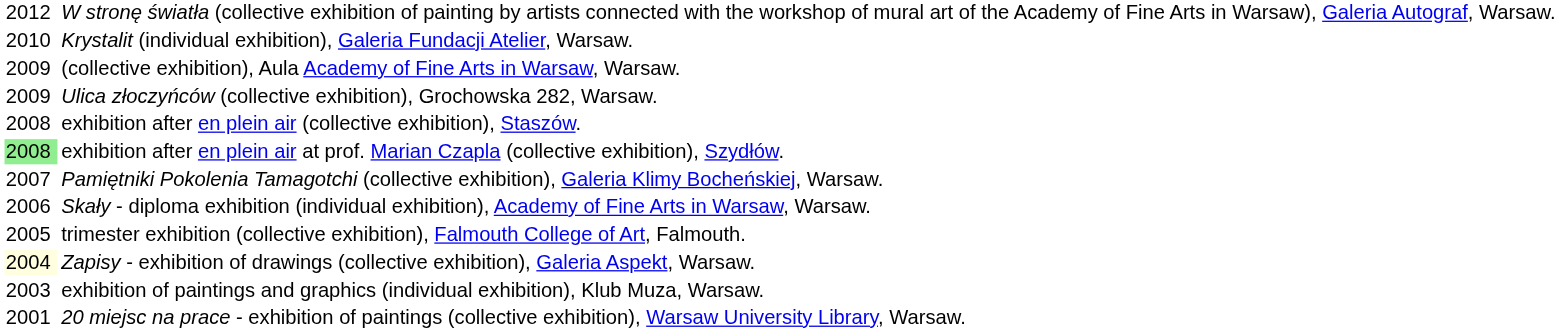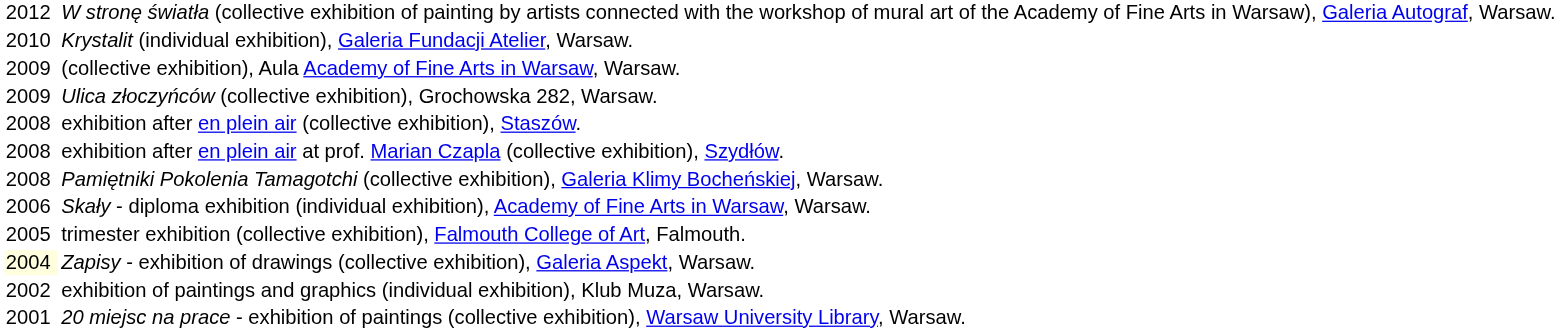(28, 151) lightgreen background -> (28, 151) no background
(28, 179) 2007 -> (28, 179) 2008
(28, 290) 2003 -> (28, 290) 2002
